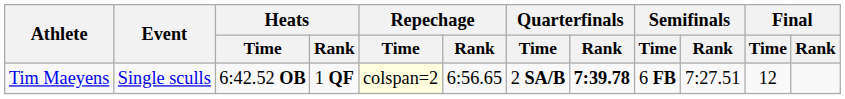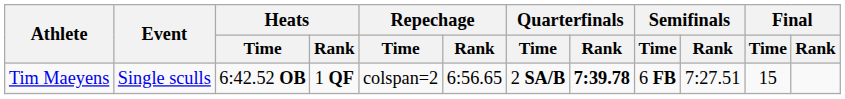(401, 78) lightyellow background -> (401, 78) no background
(768, 78) 12 -> (768, 78) 15
